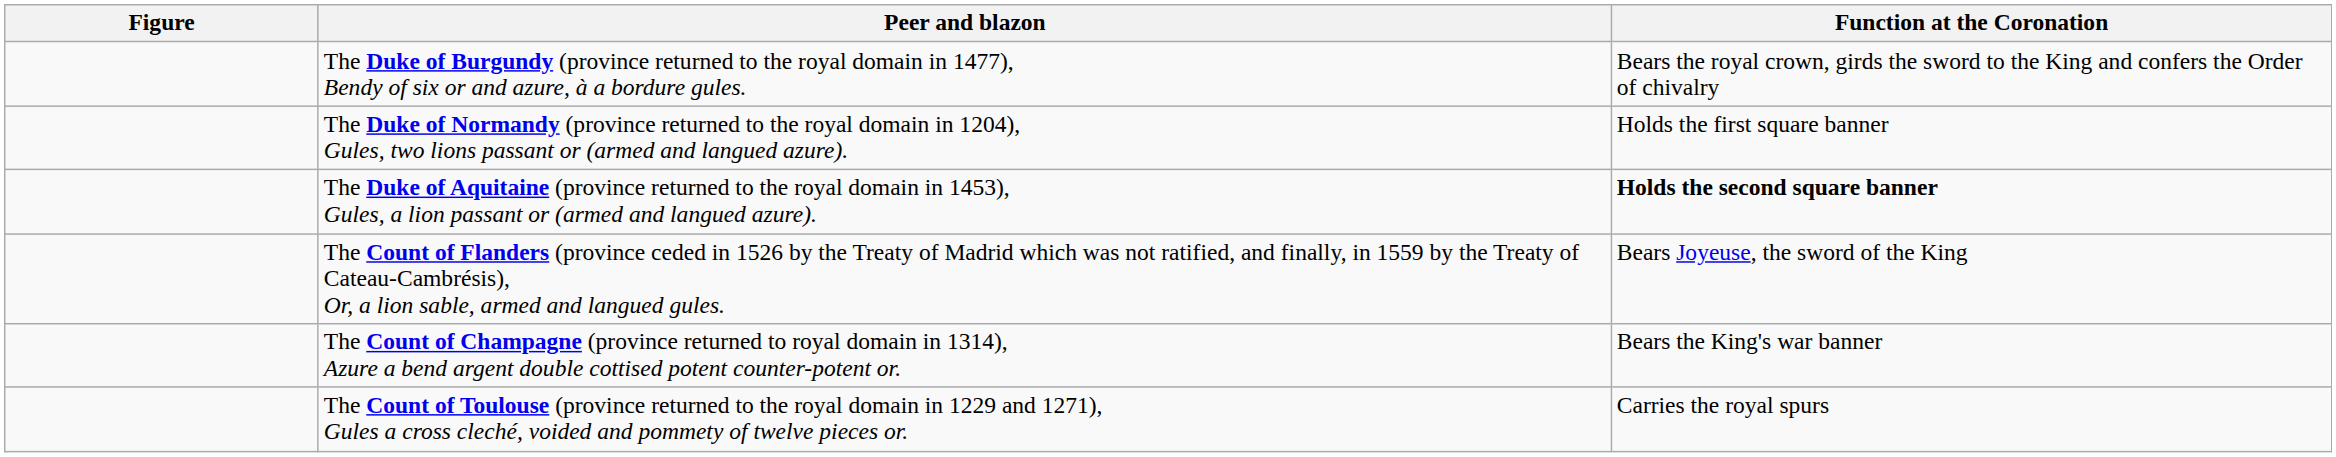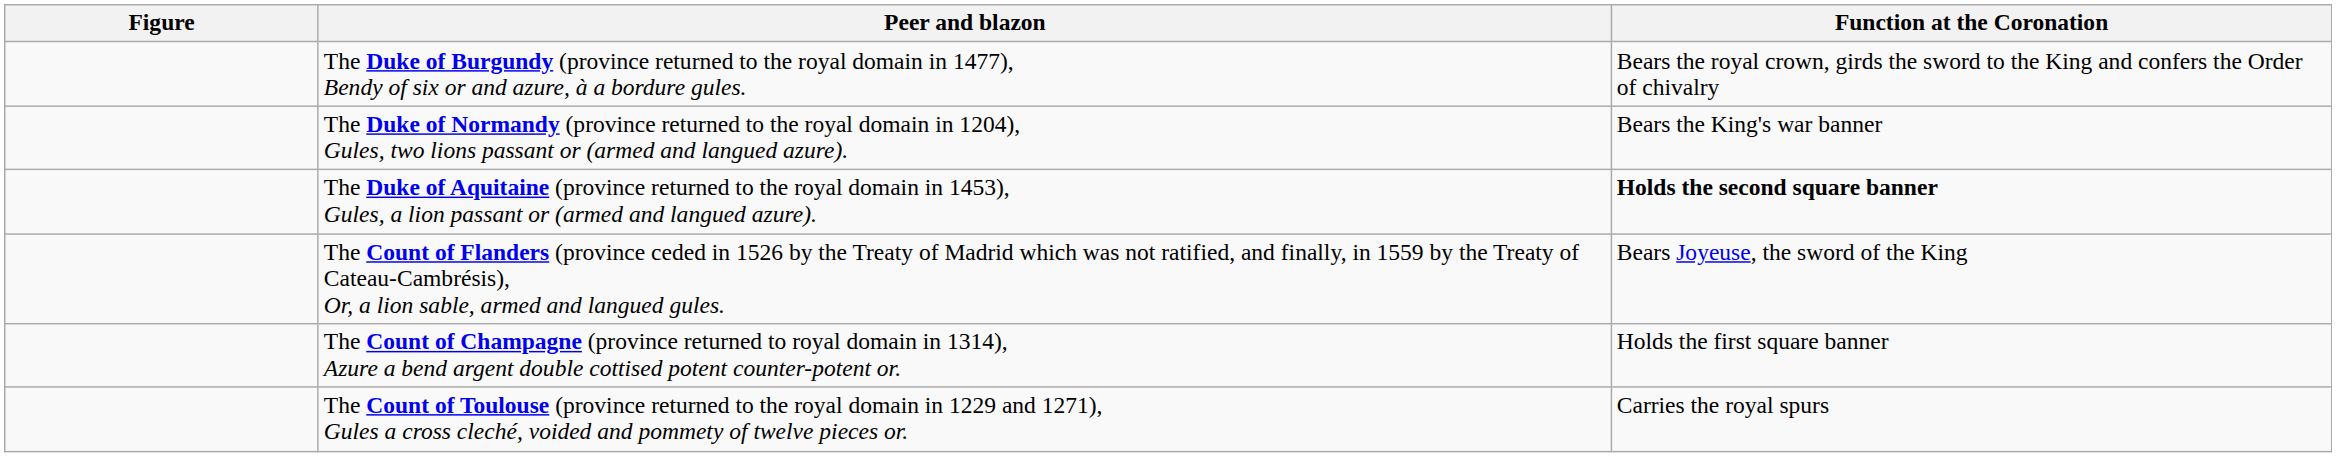(1753, 124) Holds the first square banner -> (1750, 124) Bears the King's war banner
(1750, 341) Bears the King's war banner -> (1753, 341) Holds the first square banner
